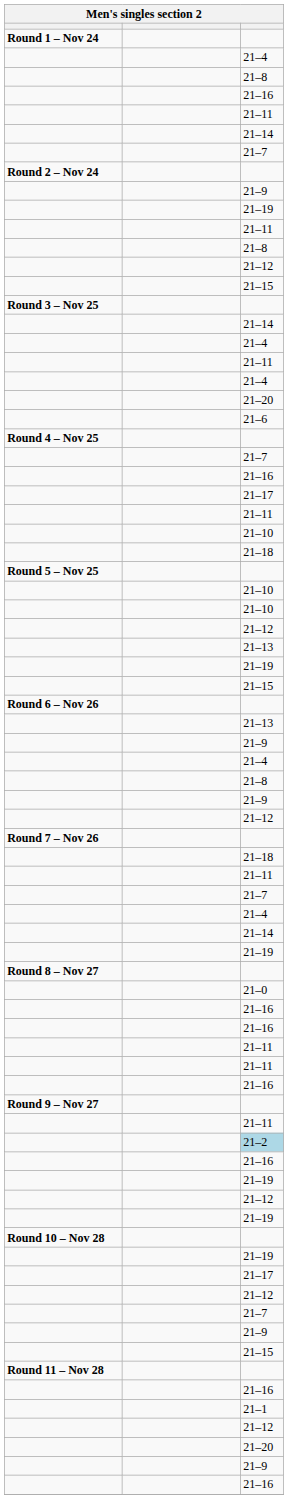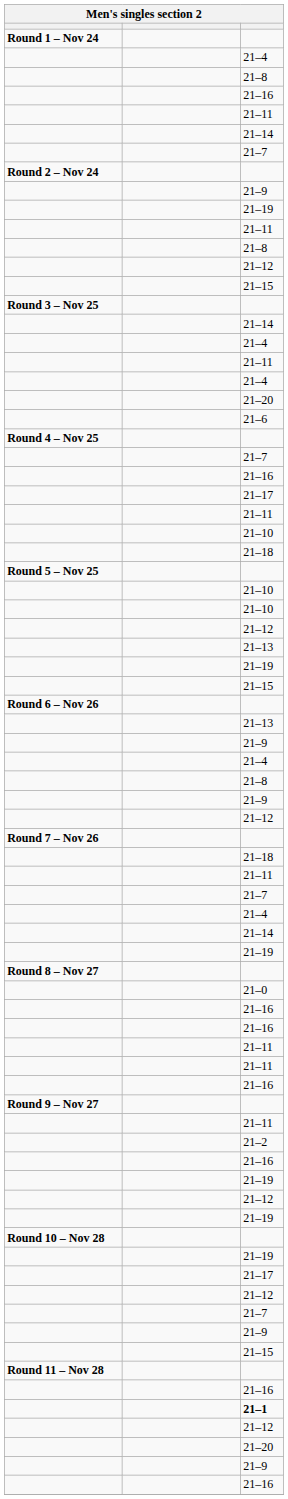(255, 1142) lightblue background -> (255, 1142) no background
(255, 1408) normal -> (255, 1408) bold
